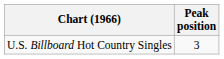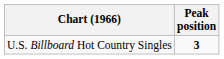(197, 44) normal -> (197, 44) bold
